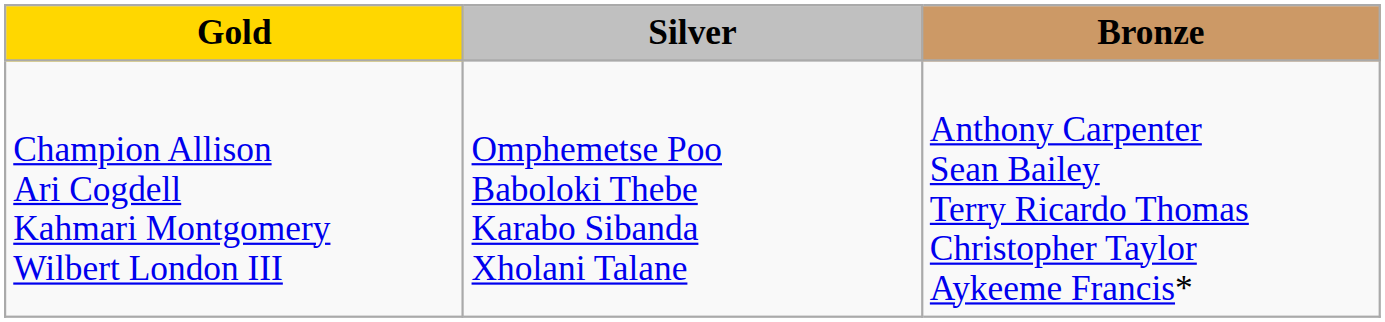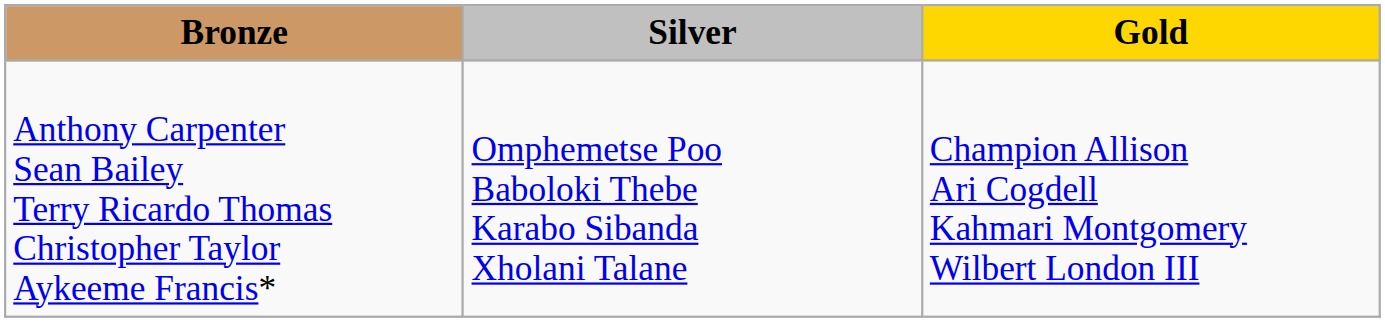columns swapped: (234, 32) <-> (1151, 32)
